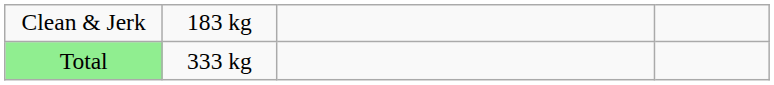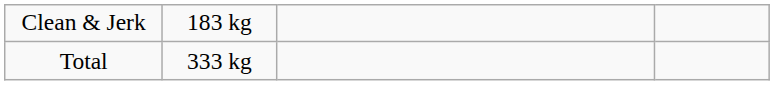(84, 60) lightgreen background -> (84, 60) no background
